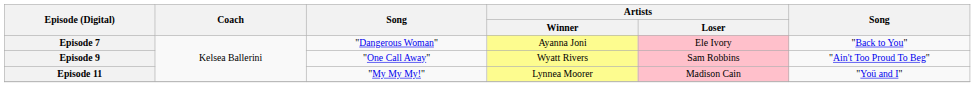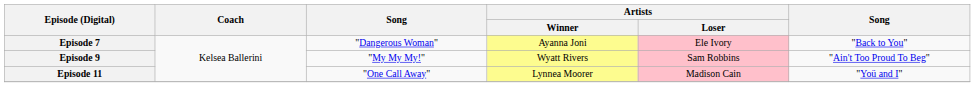(397, 58) "One Call Away" -> (397, 58) "My My My!"
(397, 74) "My My My!" -> (397, 74) "One Call Away"
